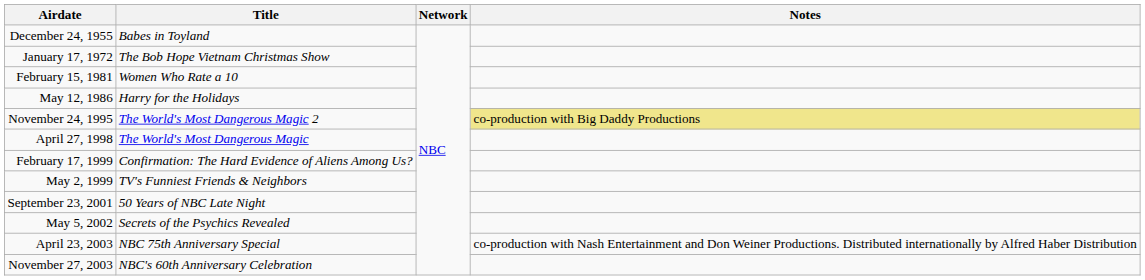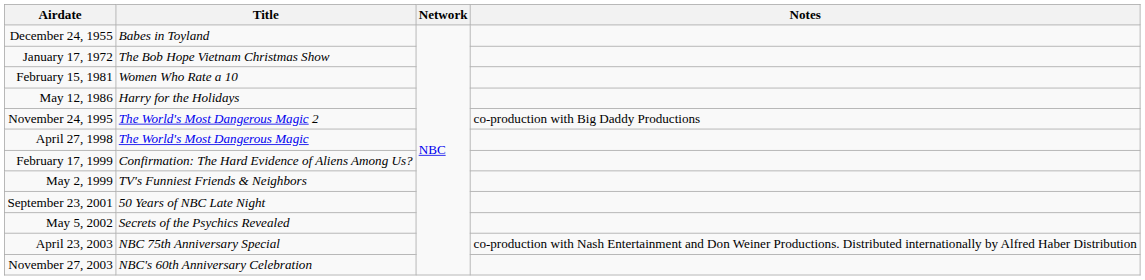(587, 118) khaki background -> (587, 118) no background
